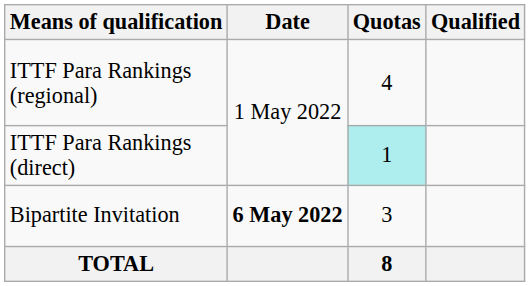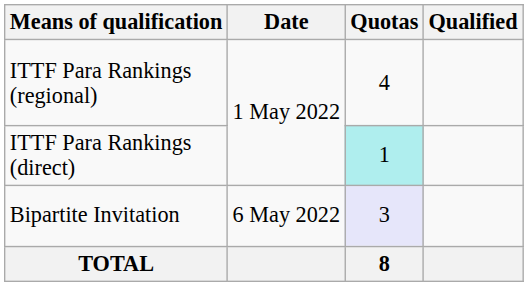(288, 215) bold -> (286, 215) normal
(387, 215) no background -> (384, 215) lavender background
